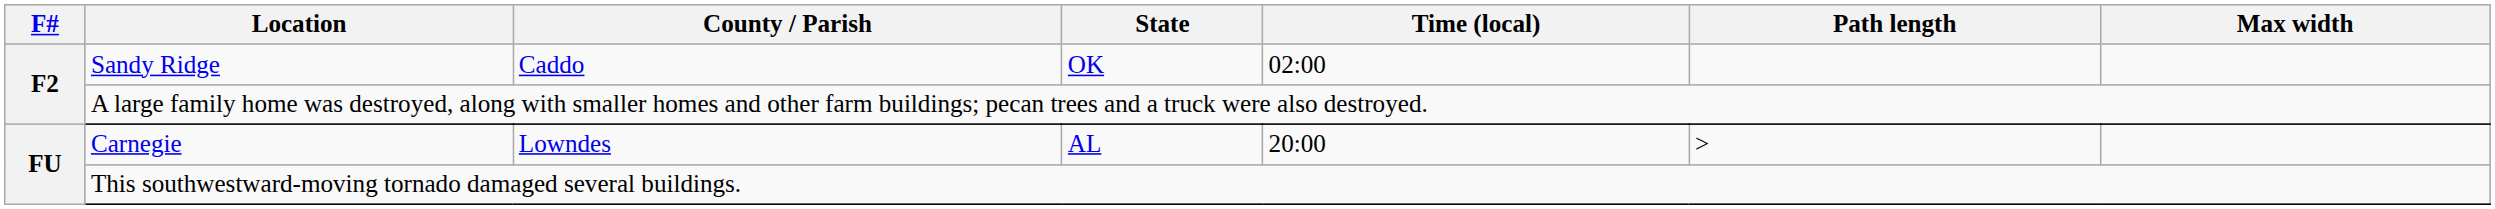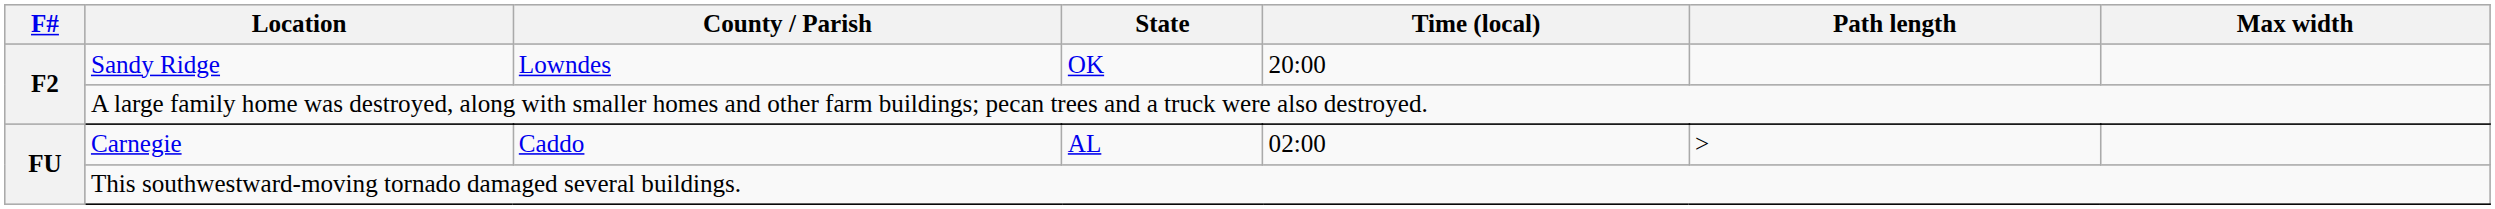(552, 64) Caddo -> (565, 64) Lowndes
(1297, 64) 02:00 -> (1297, 64) 20:00
(565, 143) Lowndes -> (552, 143) Caddo
(1297, 143) 20:00 -> (1297, 143) 02:00
